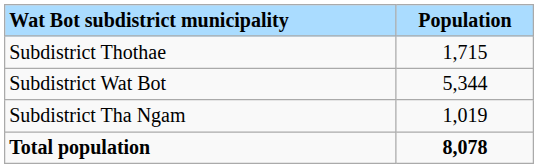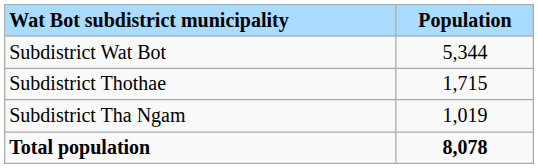rows swapped: (88, 83) <-> (88, 52)
